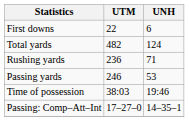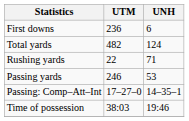(111, 28) 22 -> (114, 28) 236
(114, 60) 236 -> (111, 60) 22
rows swapped: (54, 108) <-> (45, 92)
